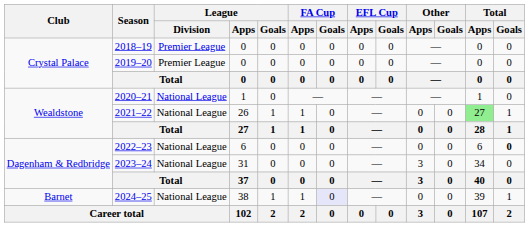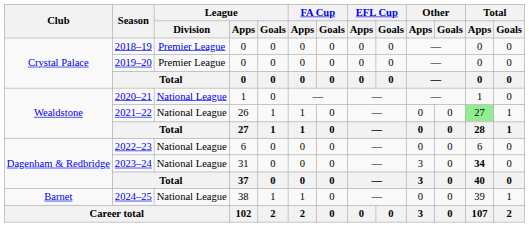(509, 146) bold -> (509, 146) normal
(480, 163) normal -> (480, 163) bold
(332, 197) lavender background -> (332, 197) no background
